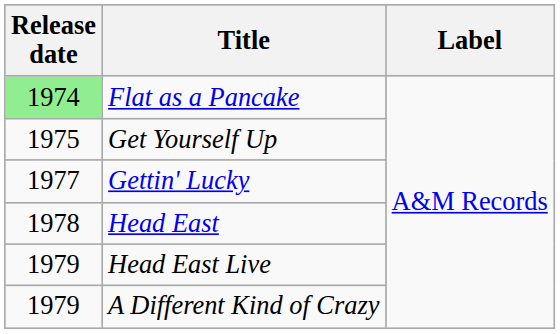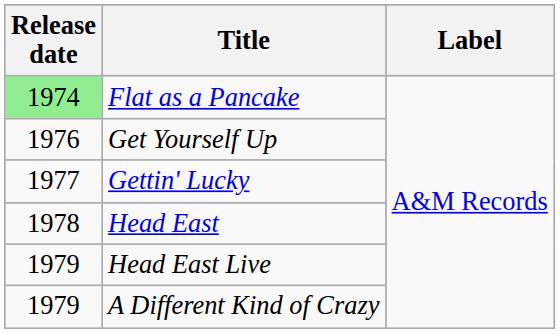(53, 138) 1975 -> (53, 138) 1976
